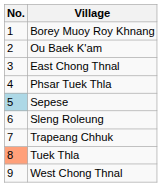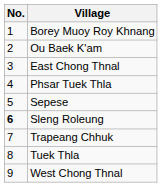(10, 102) lightblue background -> (10, 102) no background
(10, 119) normal -> (10, 119) bold
(10, 155) lightsalmon background -> (10, 155) no background
